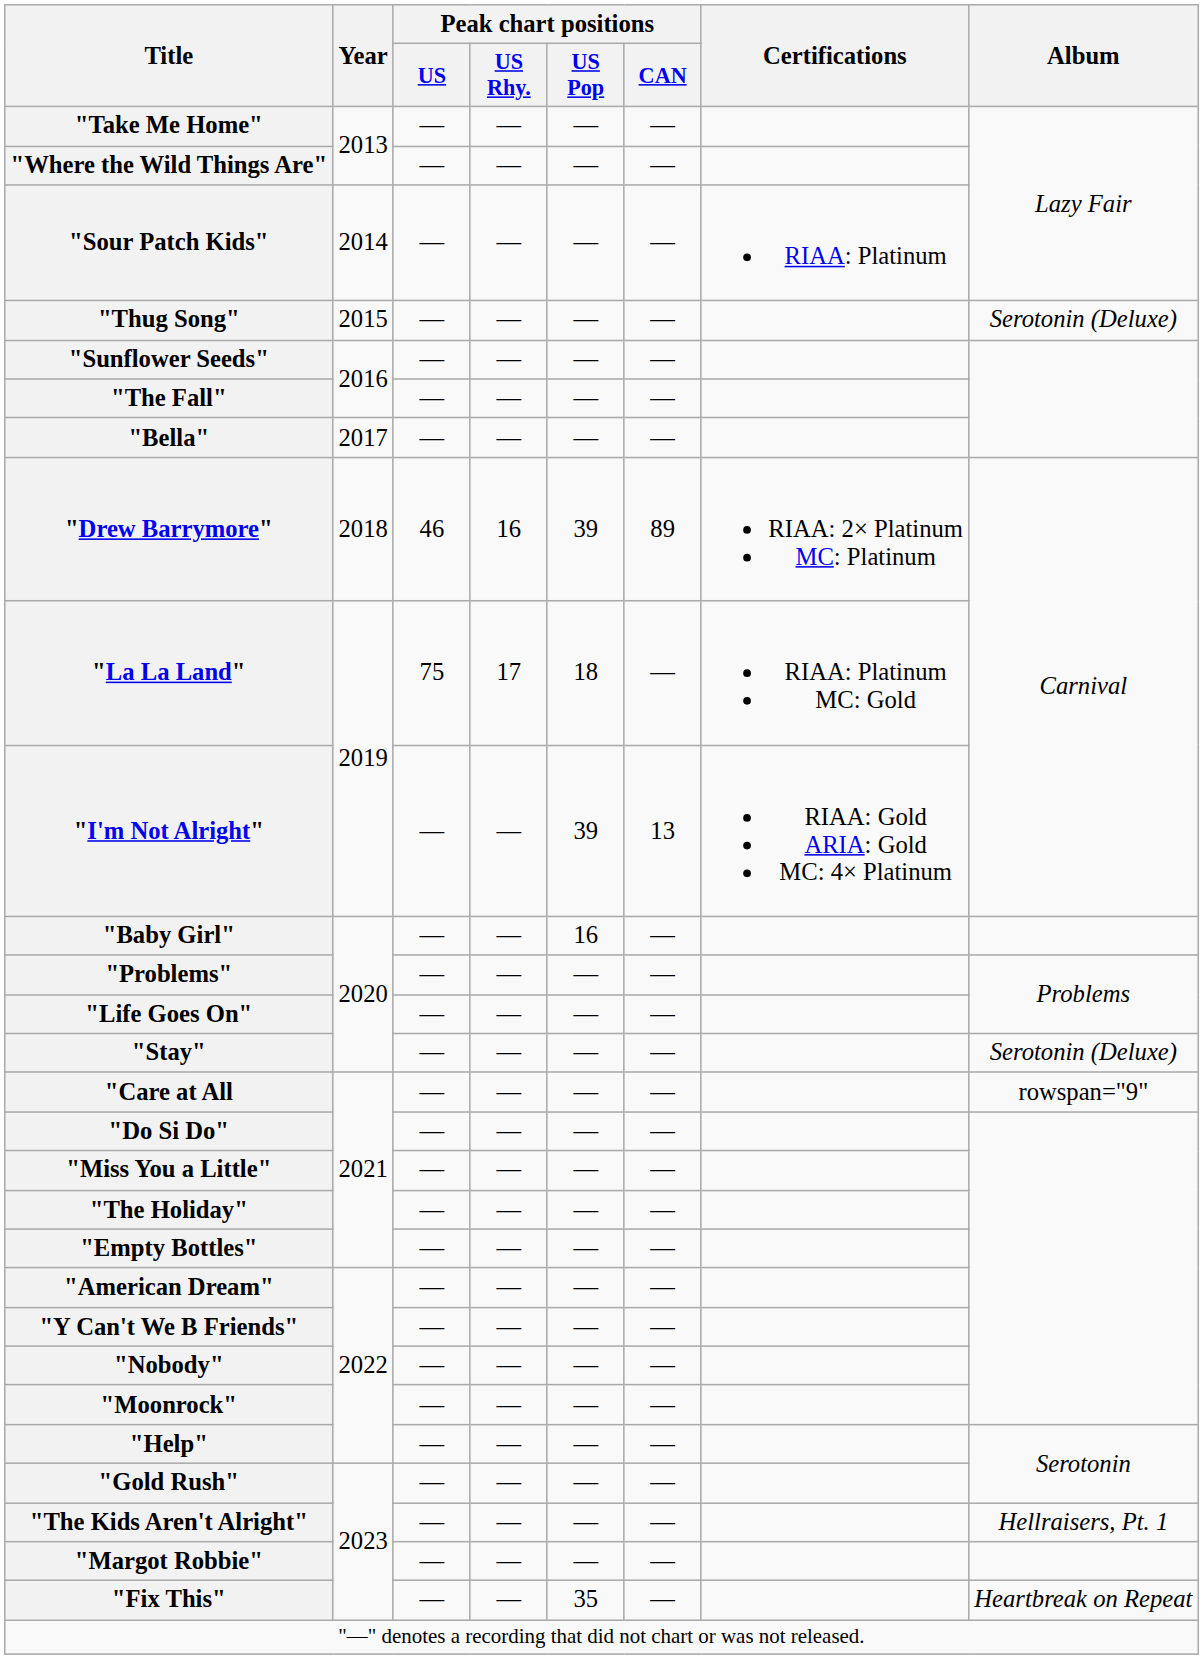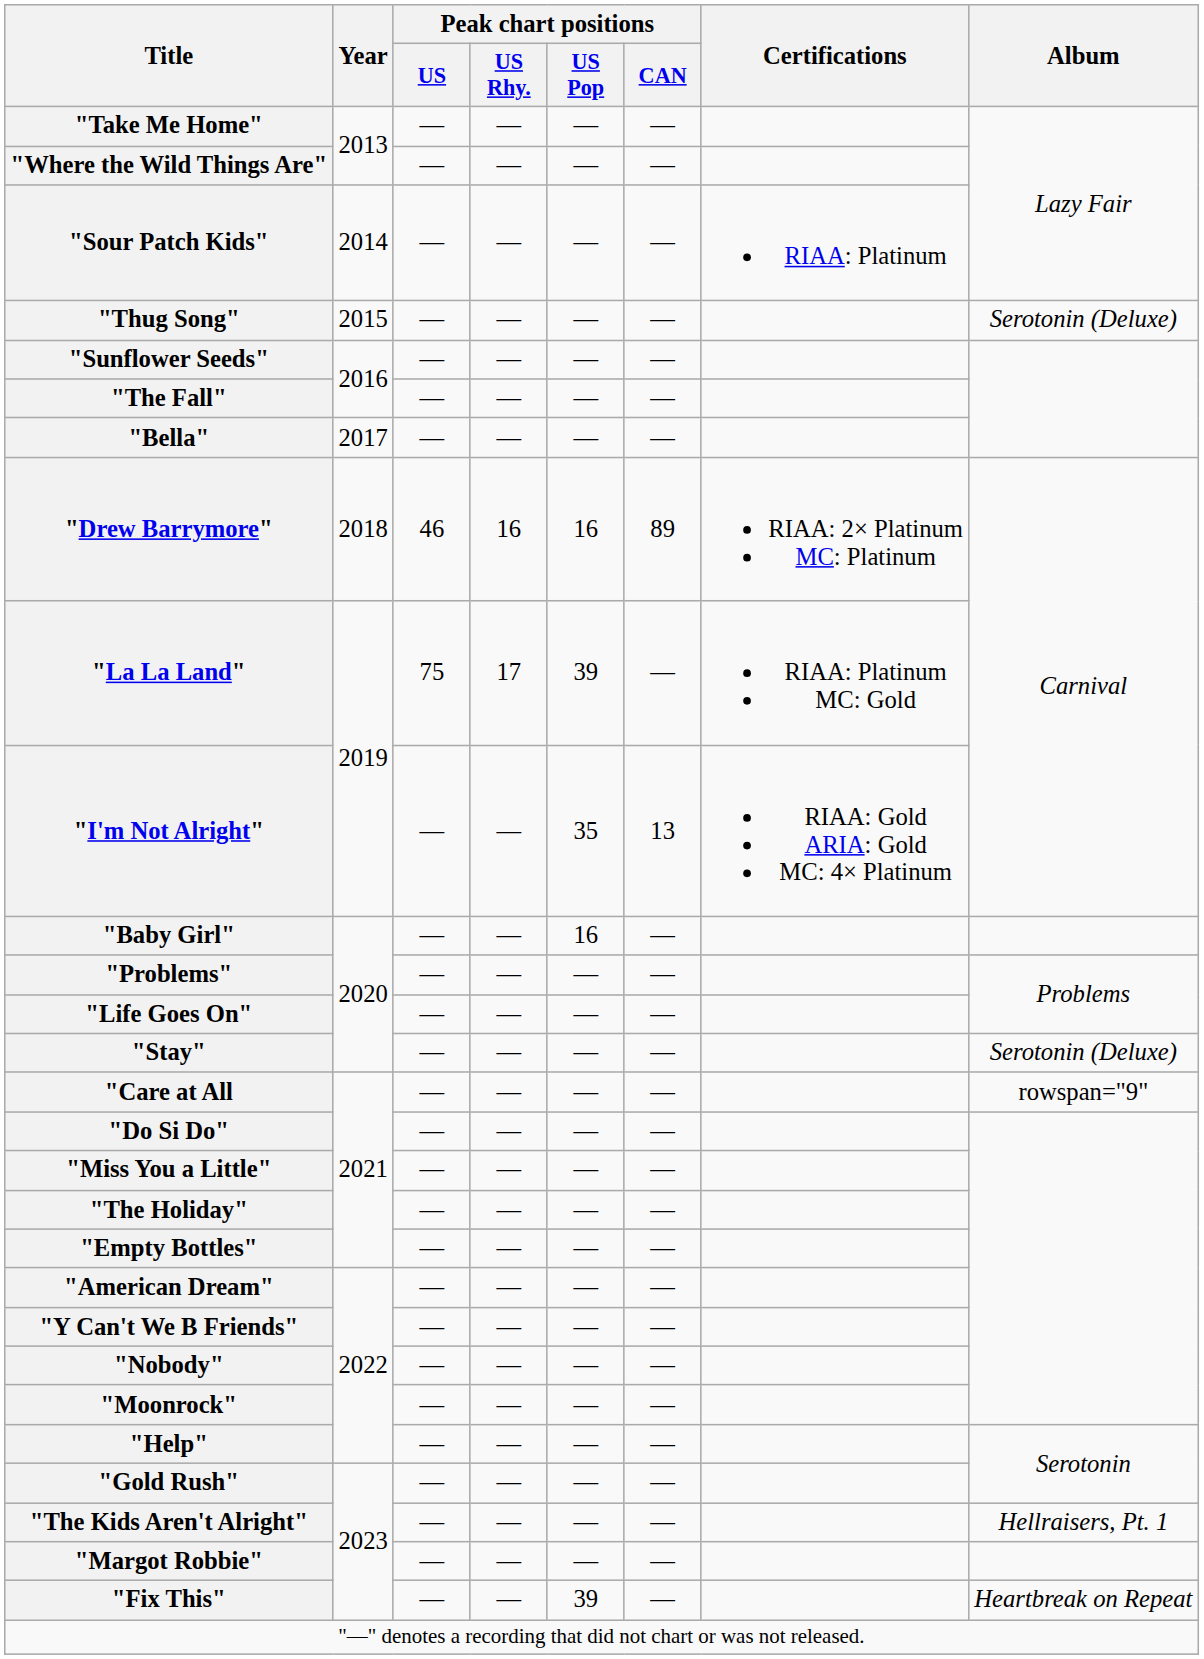(586, 528) 39 -> (586, 528) 16
(586, 672) 18 -> (586, 672) 39
(586, 830) 39 -> (586, 830) 35
(586, 1599) 35 -> (586, 1599) 39
